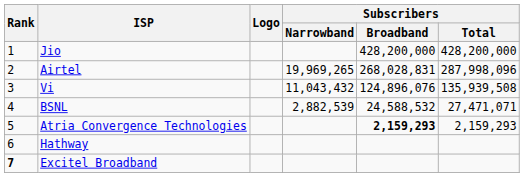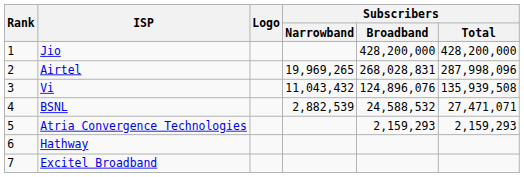(404, 126) bold -> (404, 126) normal
(11, 163) bold -> (11, 163) normal
